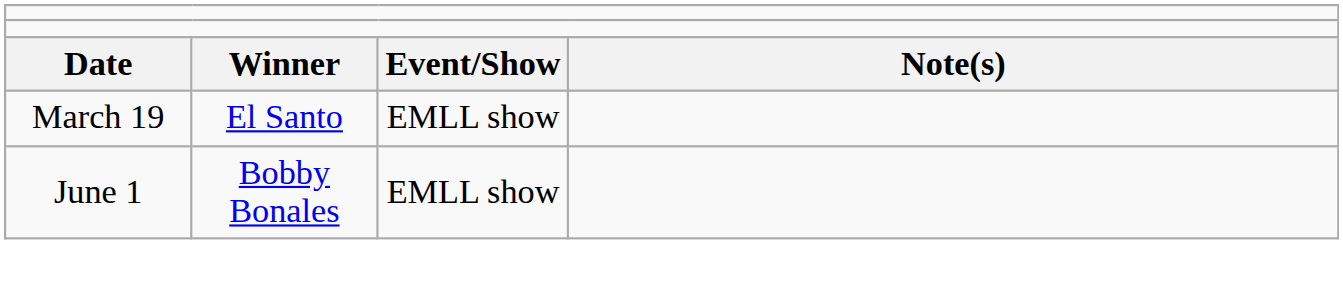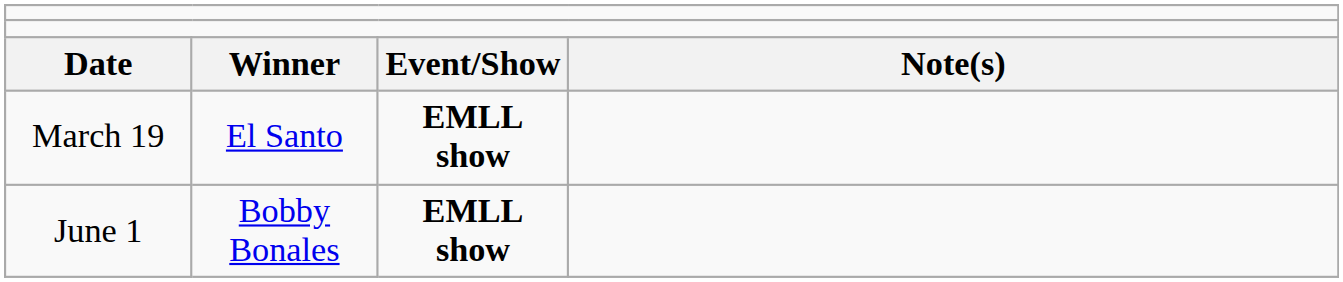(473, 117) normal -> (473, 136) bold
(473, 191) normal -> (473, 229) bold
